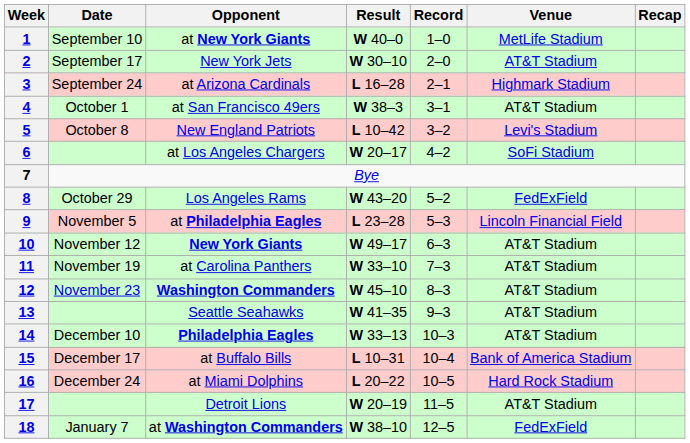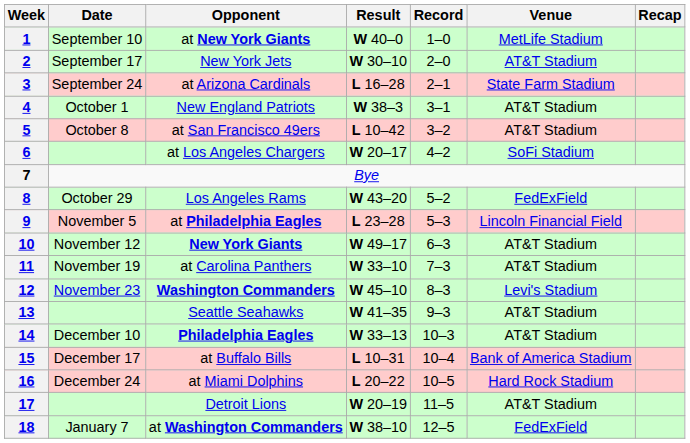(551, 84) Highmark Stadium -> (551, 84) State Farm Stadium
(246, 107) at San Francisco 49ers -> (246, 107) New England Patriots
(246, 130) New England Patriots -> (246, 130) at San Francisco 49ers
(551, 130) Levi's Stadium -> (551, 130) AT&T Stadium
(551, 289) AT&T Stadium -> (551, 289) Levi's Stadium
